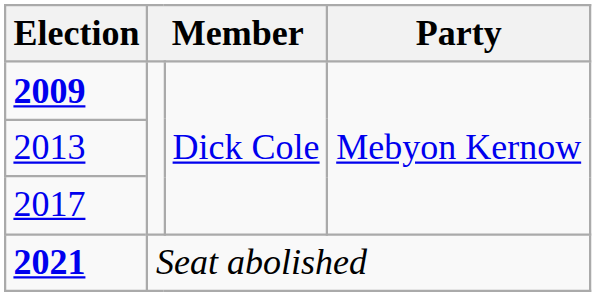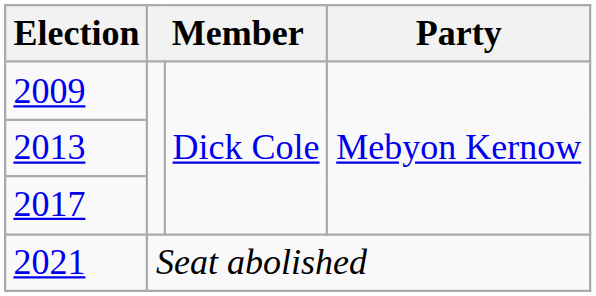(49, 90) bold -> (49, 90) normal
(49, 261) bold -> (49, 261) normal
